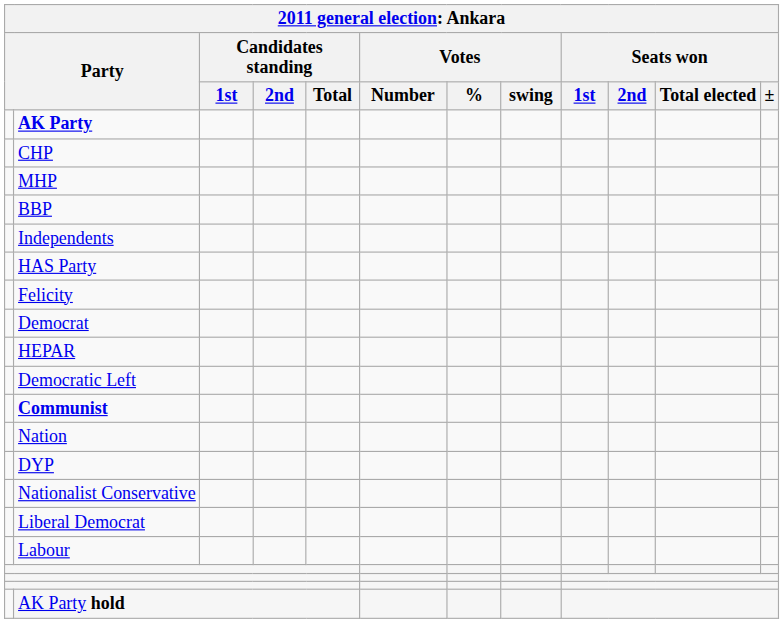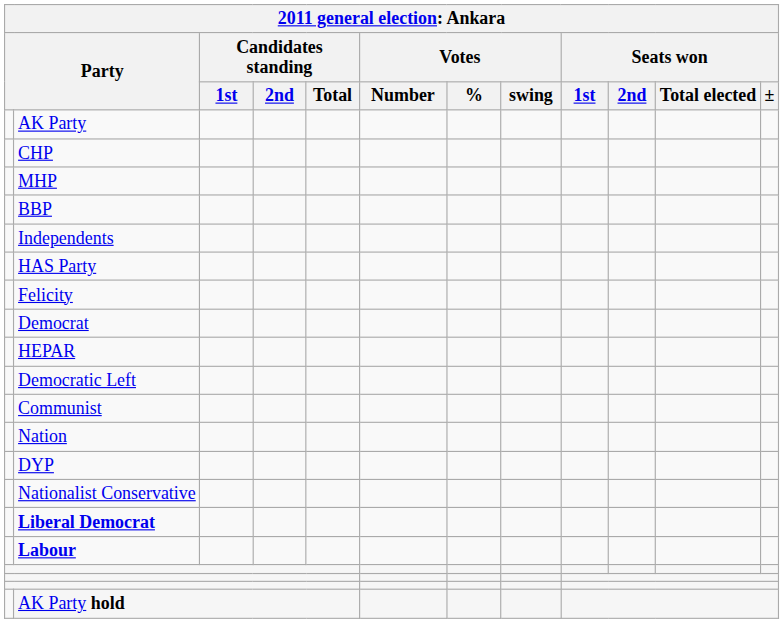(55, 124) bold -> (52, 124) normal
(63, 408) bold -> (60, 408) normal
(82, 522) normal -> (86, 522) bold
(44, 550) normal -> (47, 550) bold
